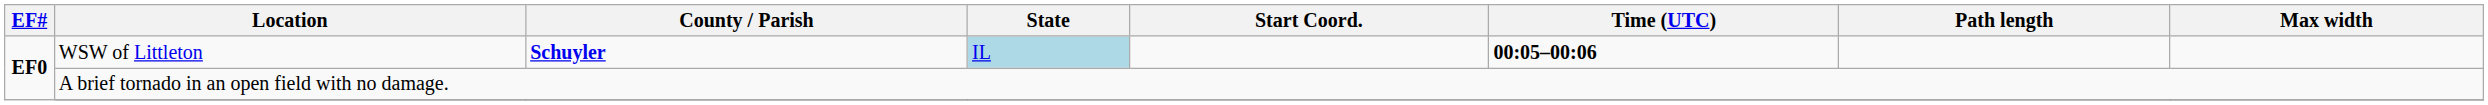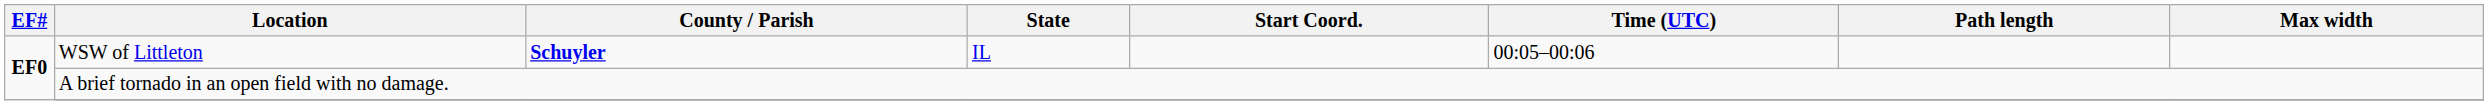(981, 52) lightblue background -> (981, 52) no background
(1545, 52) bold -> (1544, 52) normal
